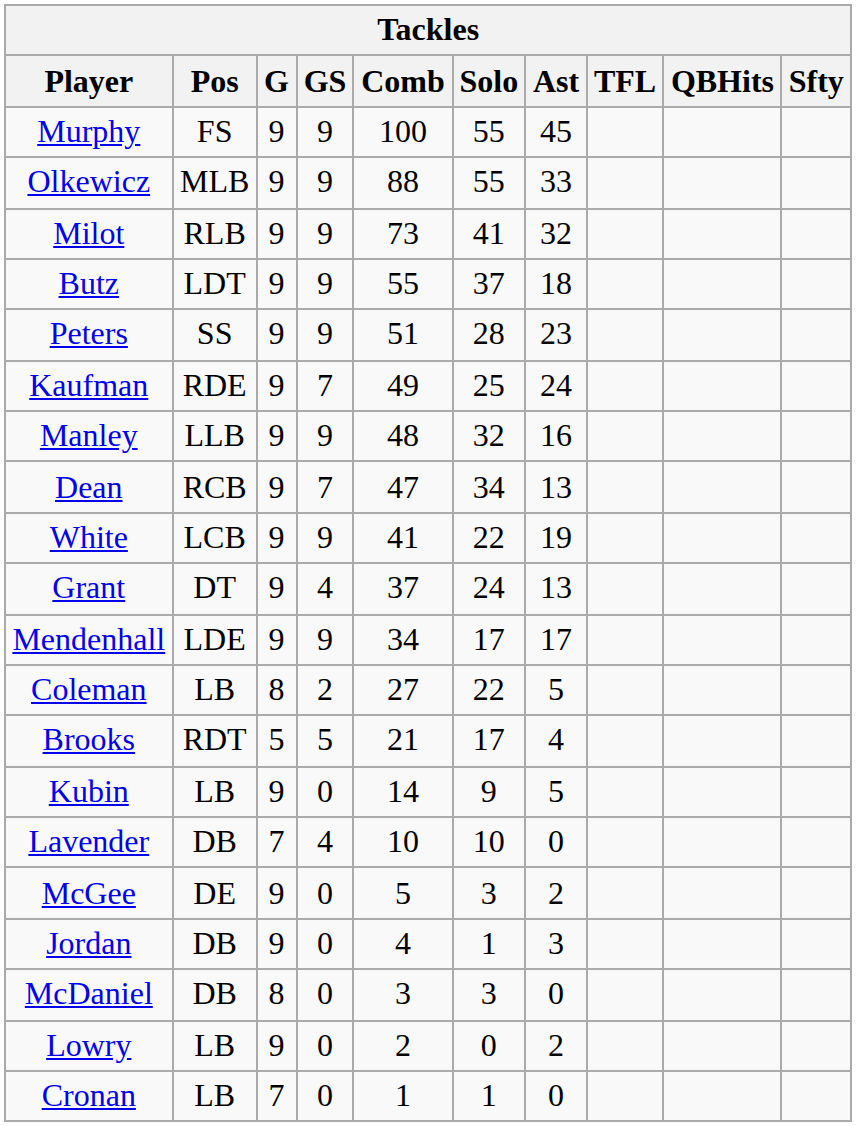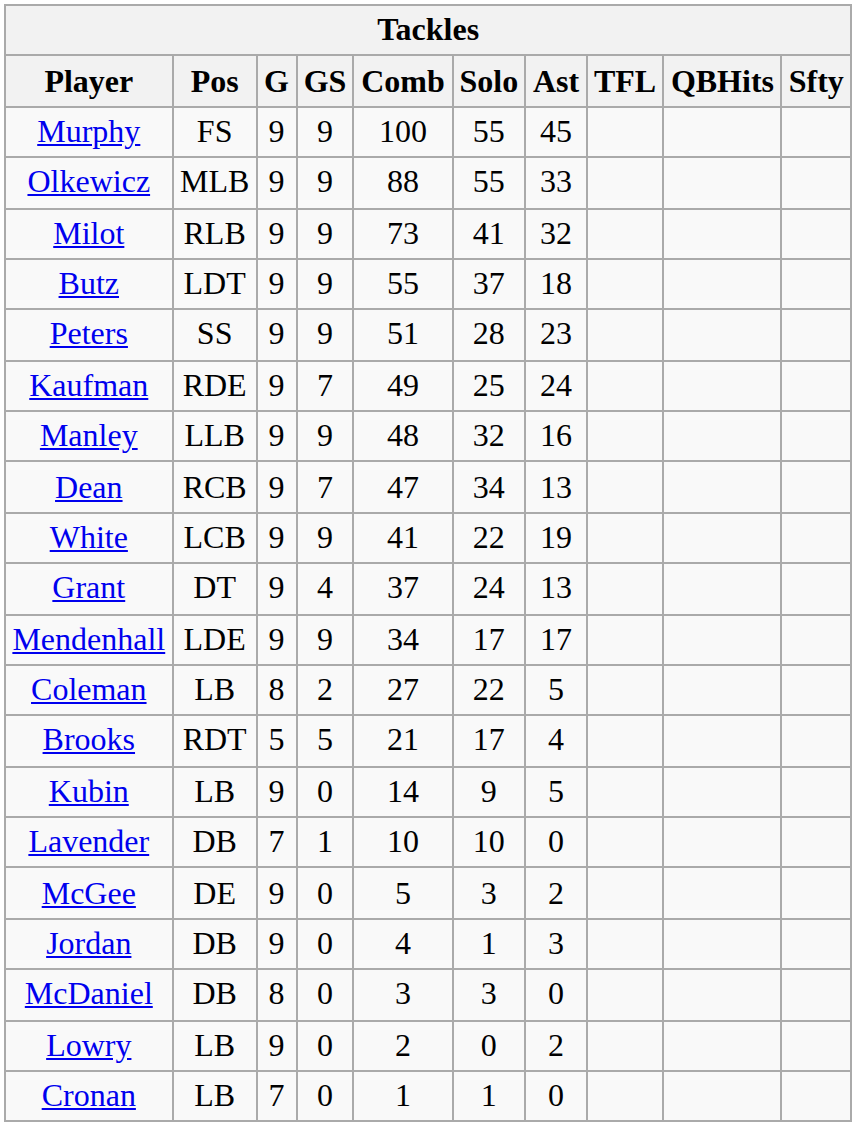(325, 841) 4 -> (325, 841) 1
